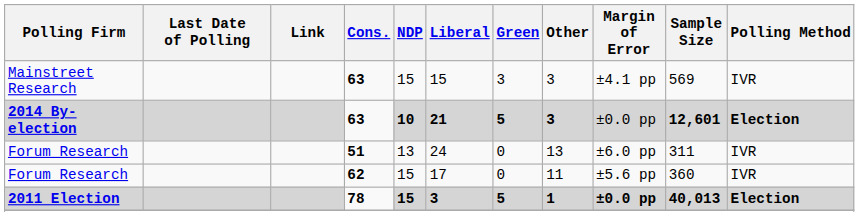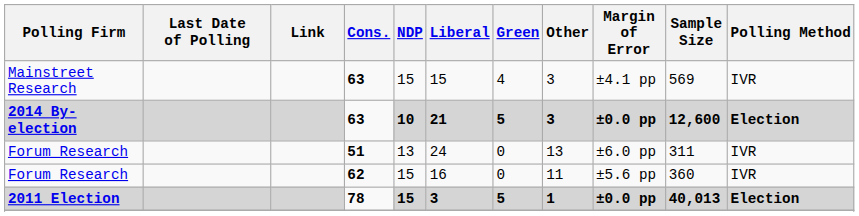(501, 81) 3 -> (501, 81) 4
(626, 121) normal -> (626, 121) bold
(695, 121) 12,601 -> (695, 121) 12,600
(438, 175) 17 -> (438, 175) 16
